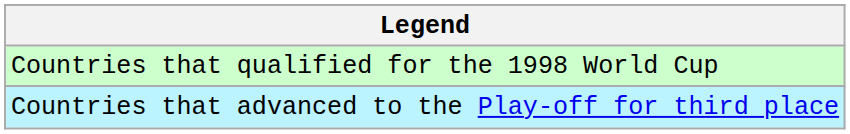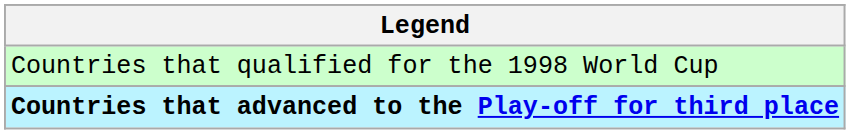(425, 107) normal -> (425, 107) bold
